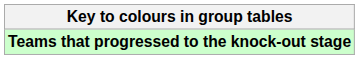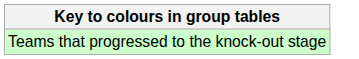(180, 41) bold -> (167, 41) normal
